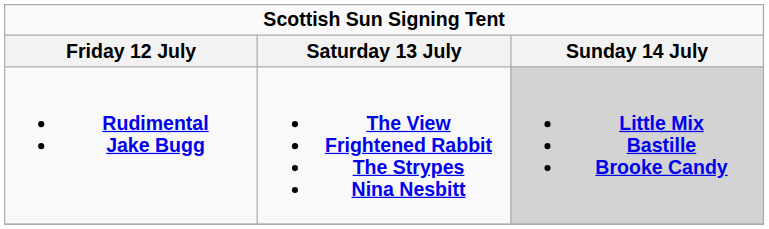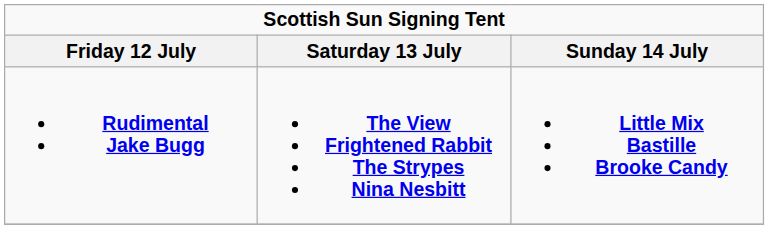(637, 145) lightgrey background -> (637, 145) no background
